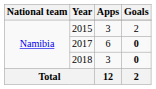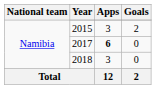(108, 44) normal -> (108, 44) bold
(136, 44) bold -> (136, 44) normal
(136, 60) bold -> (136, 60) normal
